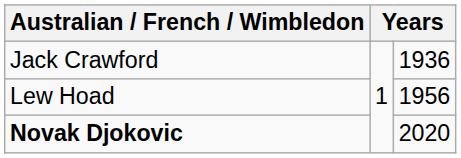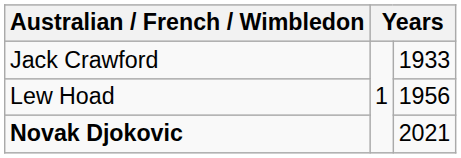(424, 59) 1936 -> (424, 59) 1933
(424, 133) 2020 -> (424, 133) 2021
